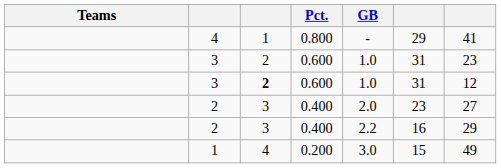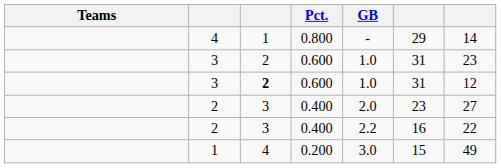(470, 38) 41 -> (470, 38) 14
(470, 128) 29 -> (470, 128) 22
